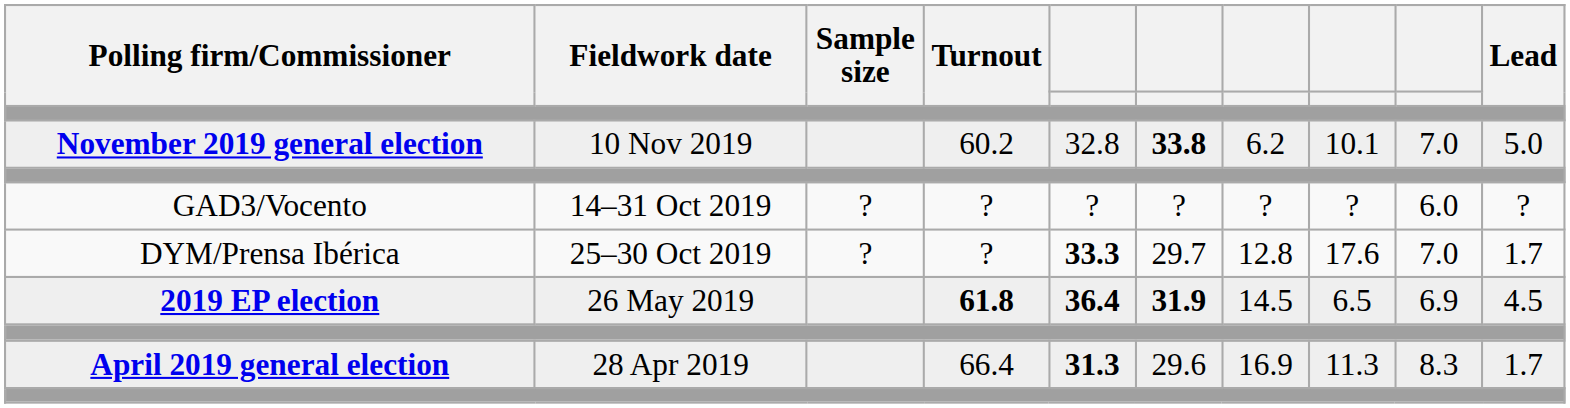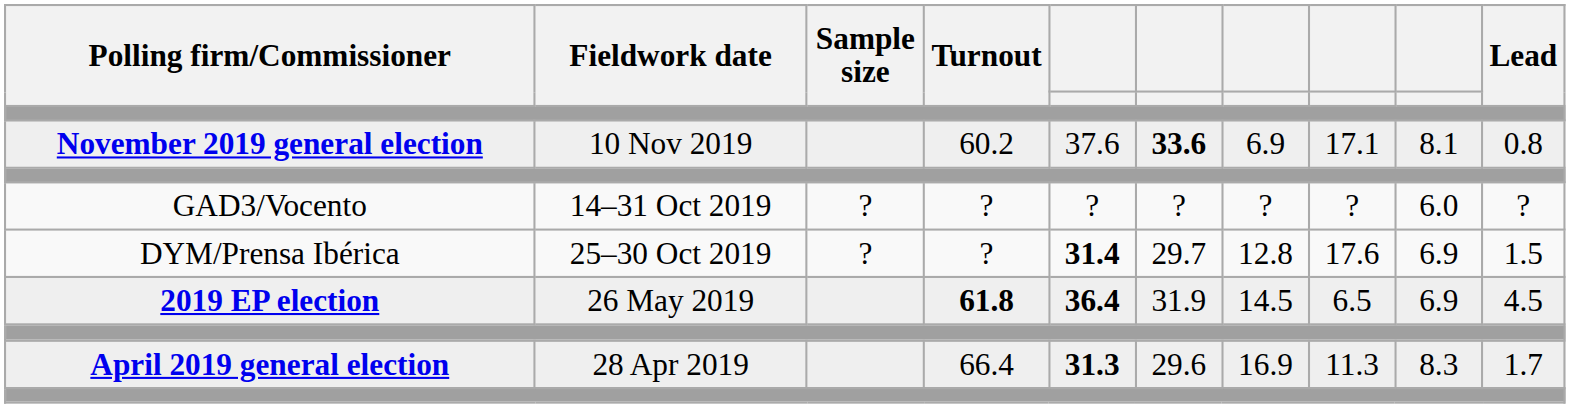(1092, 144) 32.8 -> (1092, 144) 37.6
(1179, 144) 33.8 -> (1179, 144) 33.6
(1265, 144) 6.2 -> (1265, 144) 6.9
(1352, 144) 10.1 -> (1352, 144) 17.1
(1439, 144) 7.0 -> (1439, 144) 8.1
(1523, 144) 5.0 -> (1523, 144) 0.8
(1092, 253) 33.3 -> (1092, 253) 31.4
(1439, 253) 7.0 -> (1439, 253) 6.9
(1523, 253) 1.7 -> (1523, 253) 1.5
(1179, 301) bold -> (1179, 301) normal
